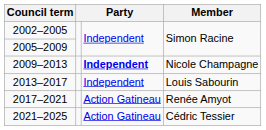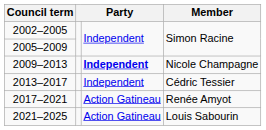(202, 82) Louis Sabourin -> (200, 82) Cédric Tessier
(200, 116) Cédric Tessier -> (202, 116) Louis Sabourin
